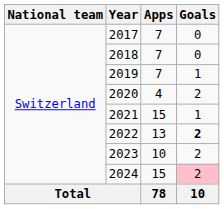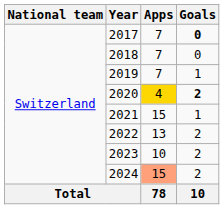(198, 34) normal -> (198, 34) bold
(159, 94) no background -> (159, 94) gold background
(198, 94) normal -> (198, 94) bold
(198, 134) bold -> (198, 134) normal
(159, 174) no background -> (159, 174) lightsalmon background
(198, 174) pink background -> (198, 174) no background
